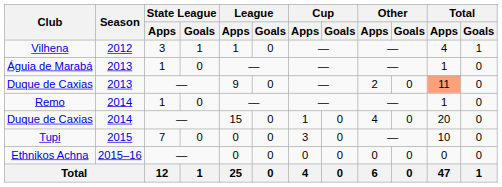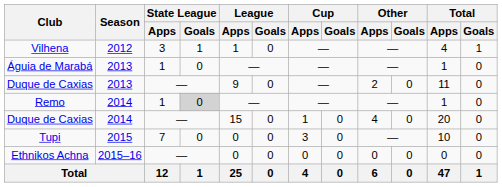(444, 84) lightsalmon background -> (444, 84) no background
(200, 102) no background -> (200, 102) lightgrey background
